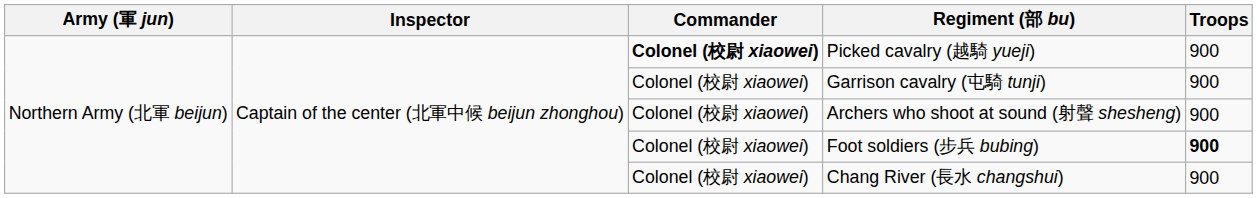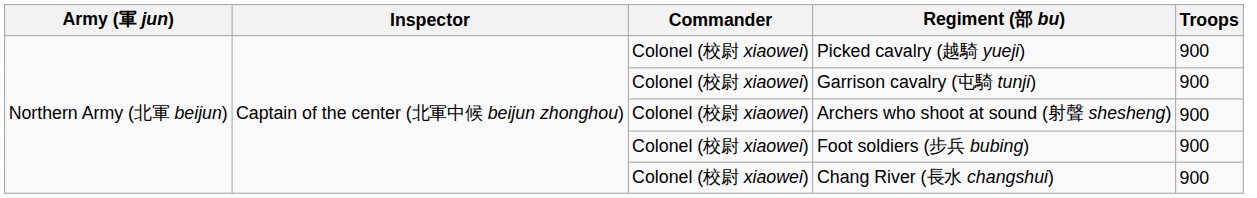(725, 51) bold -> (720, 51) normal
(1204, 146) bold -> (1194, 146) normal
